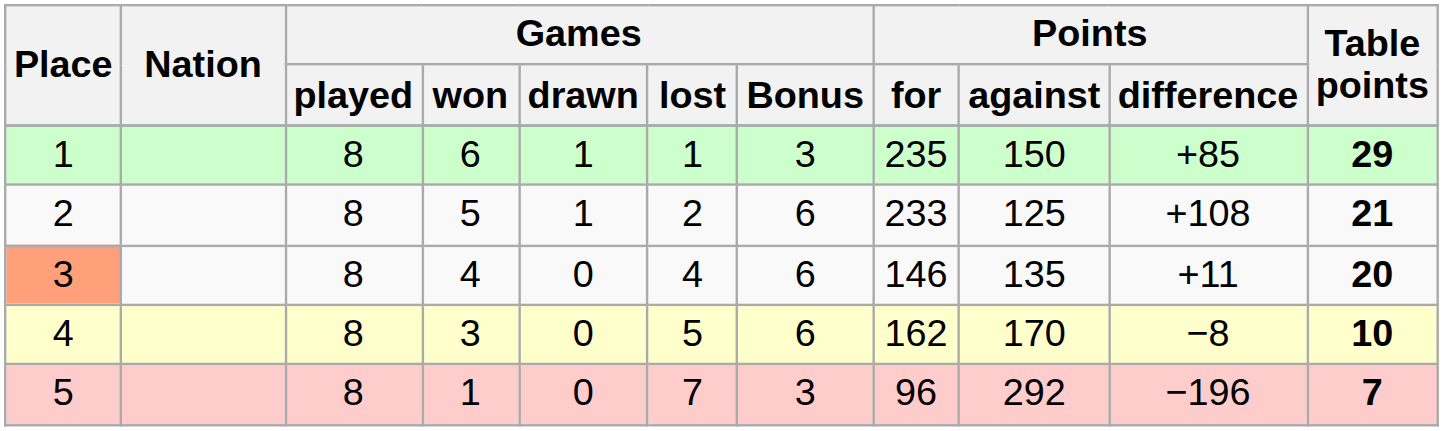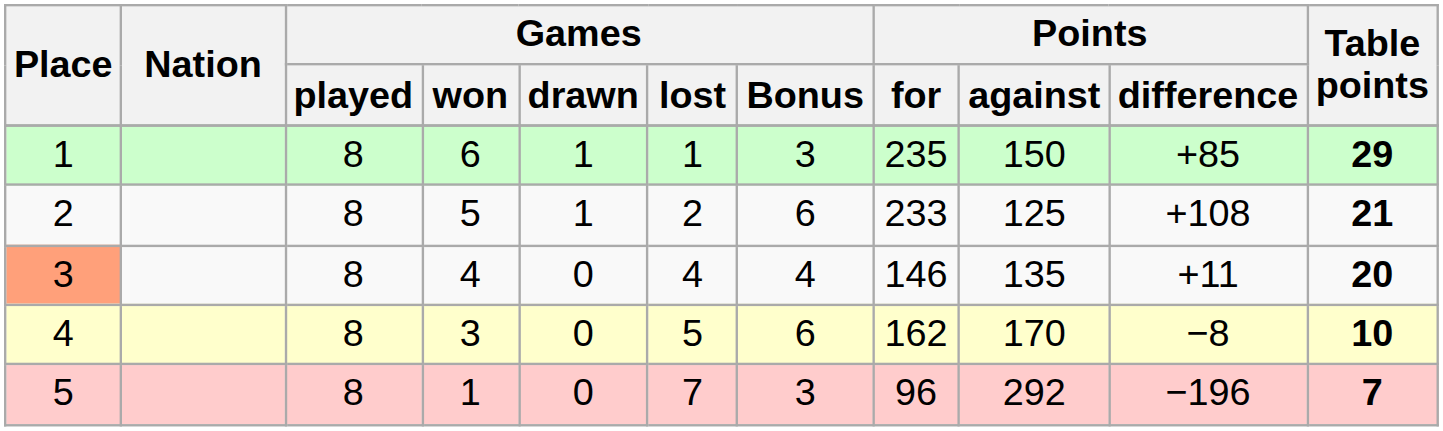(805, 273) 6 -> (805, 273) 4
